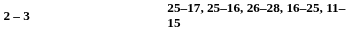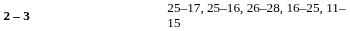(256, 15) bold -> (256, 15) normal
